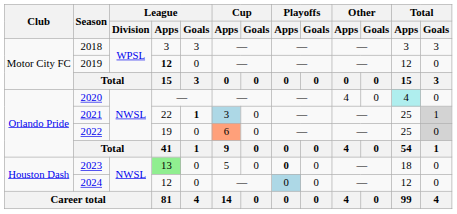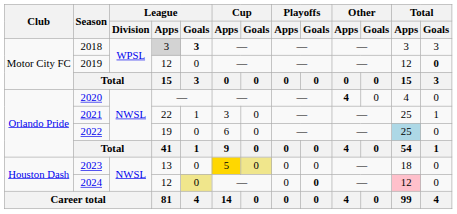(166, 47) no background -> (166, 47) lightgrey background
(196, 47) normal -> (196, 47) bold
(166, 64) bold -> (166, 64) normal
(436, 64) normal -> (436, 64) bold
(346, 98) normal -> (346, 98) bold
(406, 98) paleturquoise background -> (406, 98) no background
(196, 115) bold -> (196, 115) normal
(226, 115) lightblue background -> (226, 115) no background
(436, 115) lightgrey background -> (436, 115) no background
(226, 132) lightsalmon background -> (226, 132) no background
(406, 132) no background -> (406, 132) lightblue background
(436, 132) lightgrey background -> (436, 132) no background
(166, 166) lightgreen background -> (166, 166) no background
(226, 166) no background -> (226, 166) gold background
(256, 166) no background -> (256, 166) khaki background
(286, 166) bold -> (286, 166) normal
(196, 183) no background -> (196, 183) khaki background
(286, 183) lightblue background -> (286, 183) no background
(316, 183) normal -> (316, 183) bold
(406, 183) no background -> (406, 183) pink background
